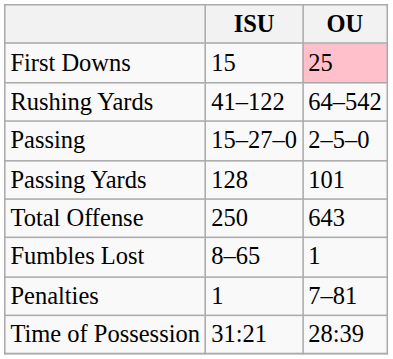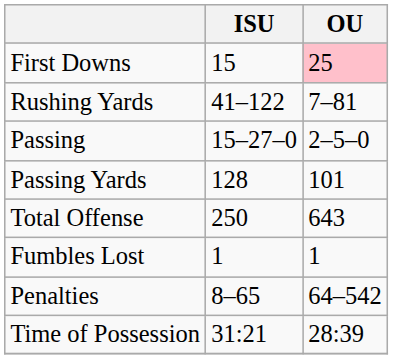(345, 101) 64–542 -> (333, 101) 7–81
(236, 256) 8–65 -> (217, 256) 1
(217, 295) 1 -> (236, 295) 8–65
(333, 295) 7–81 -> (345, 295) 64–542
